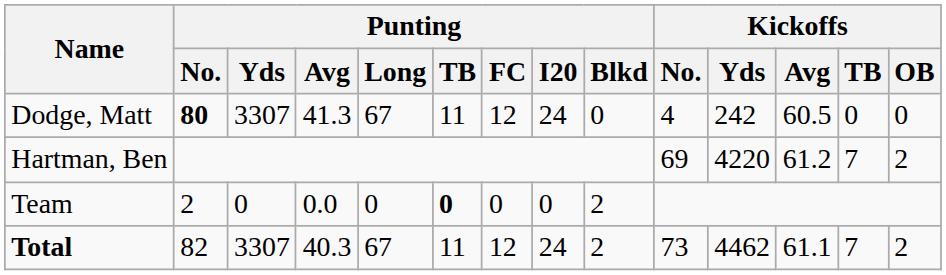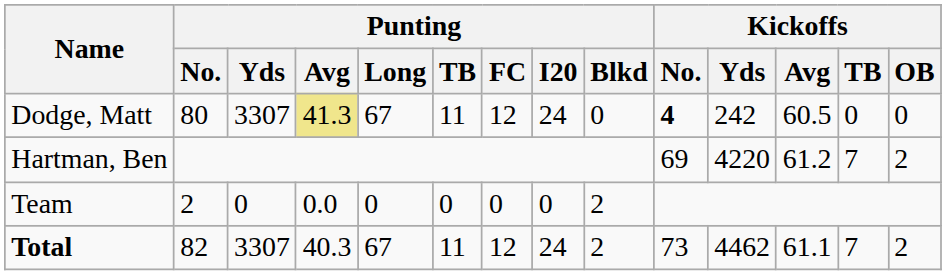(194, 114) bold -> (194, 114) normal
(327, 114) no background -> (327, 114) khaki background
(667, 114) normal -> (667, 114) bold
(446, 203) bold -> (446, 203) normal
